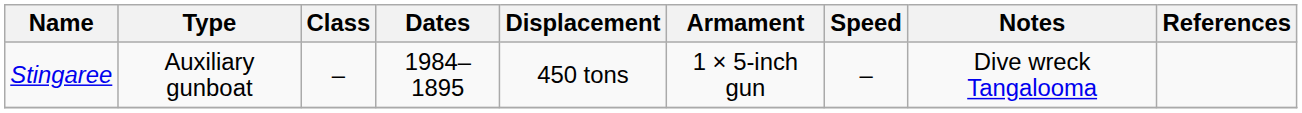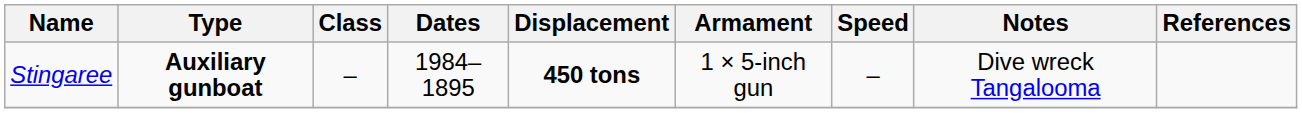(209, 74) normal -> (215, 74) bold
(583, 74) normal -> (592, 74) bold
